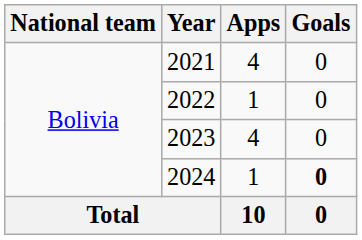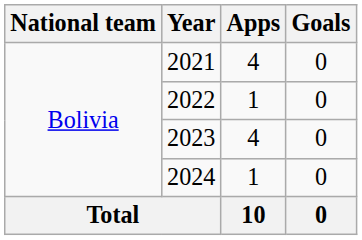(321, 176) bold -> (321, 176) normal
